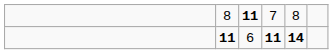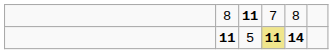(250, 38) 6 -> (250, 38) 5
(273, 38) no background -> (273, 38) khaki background
